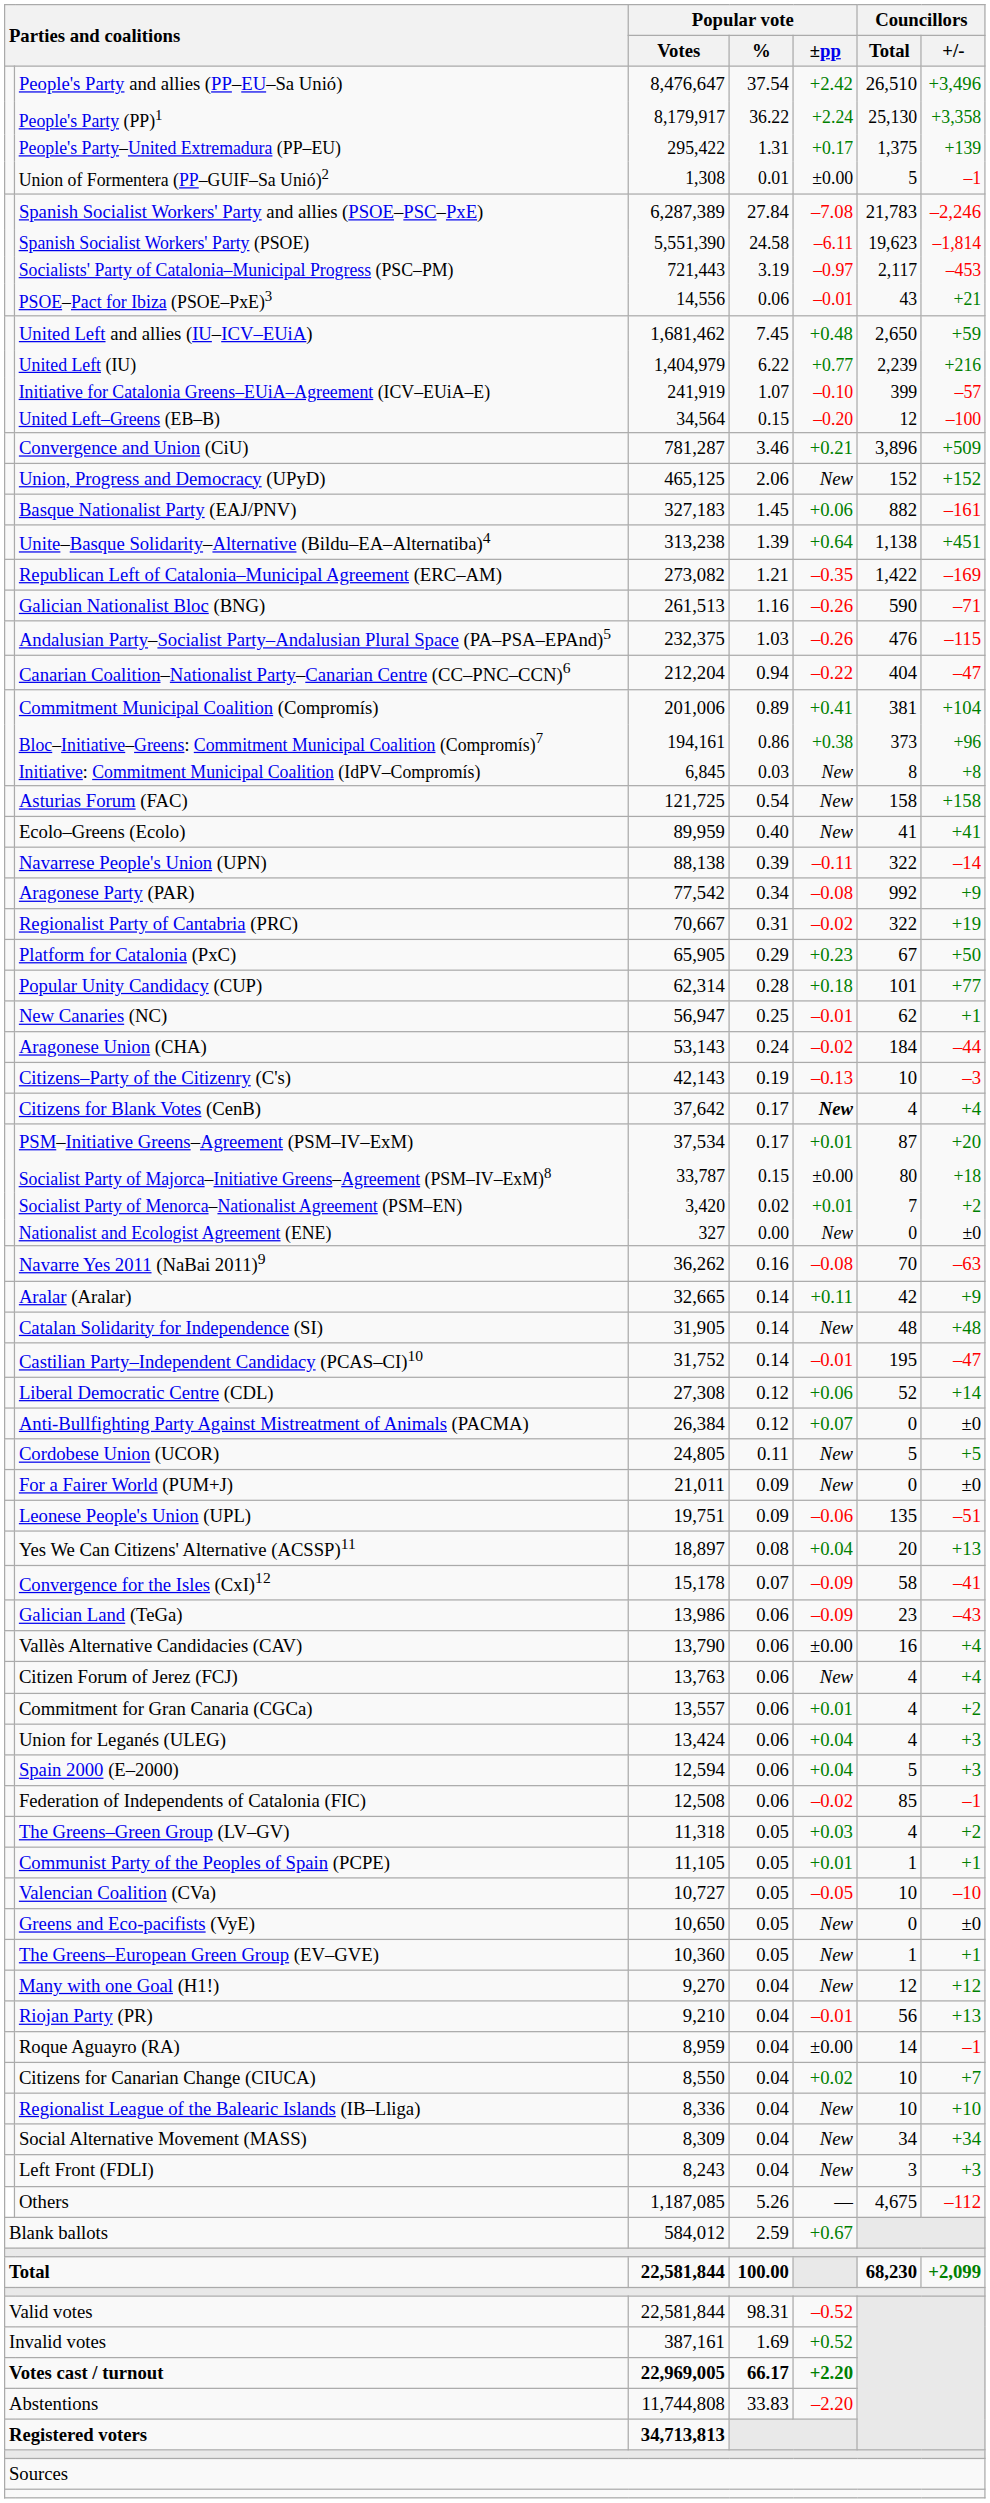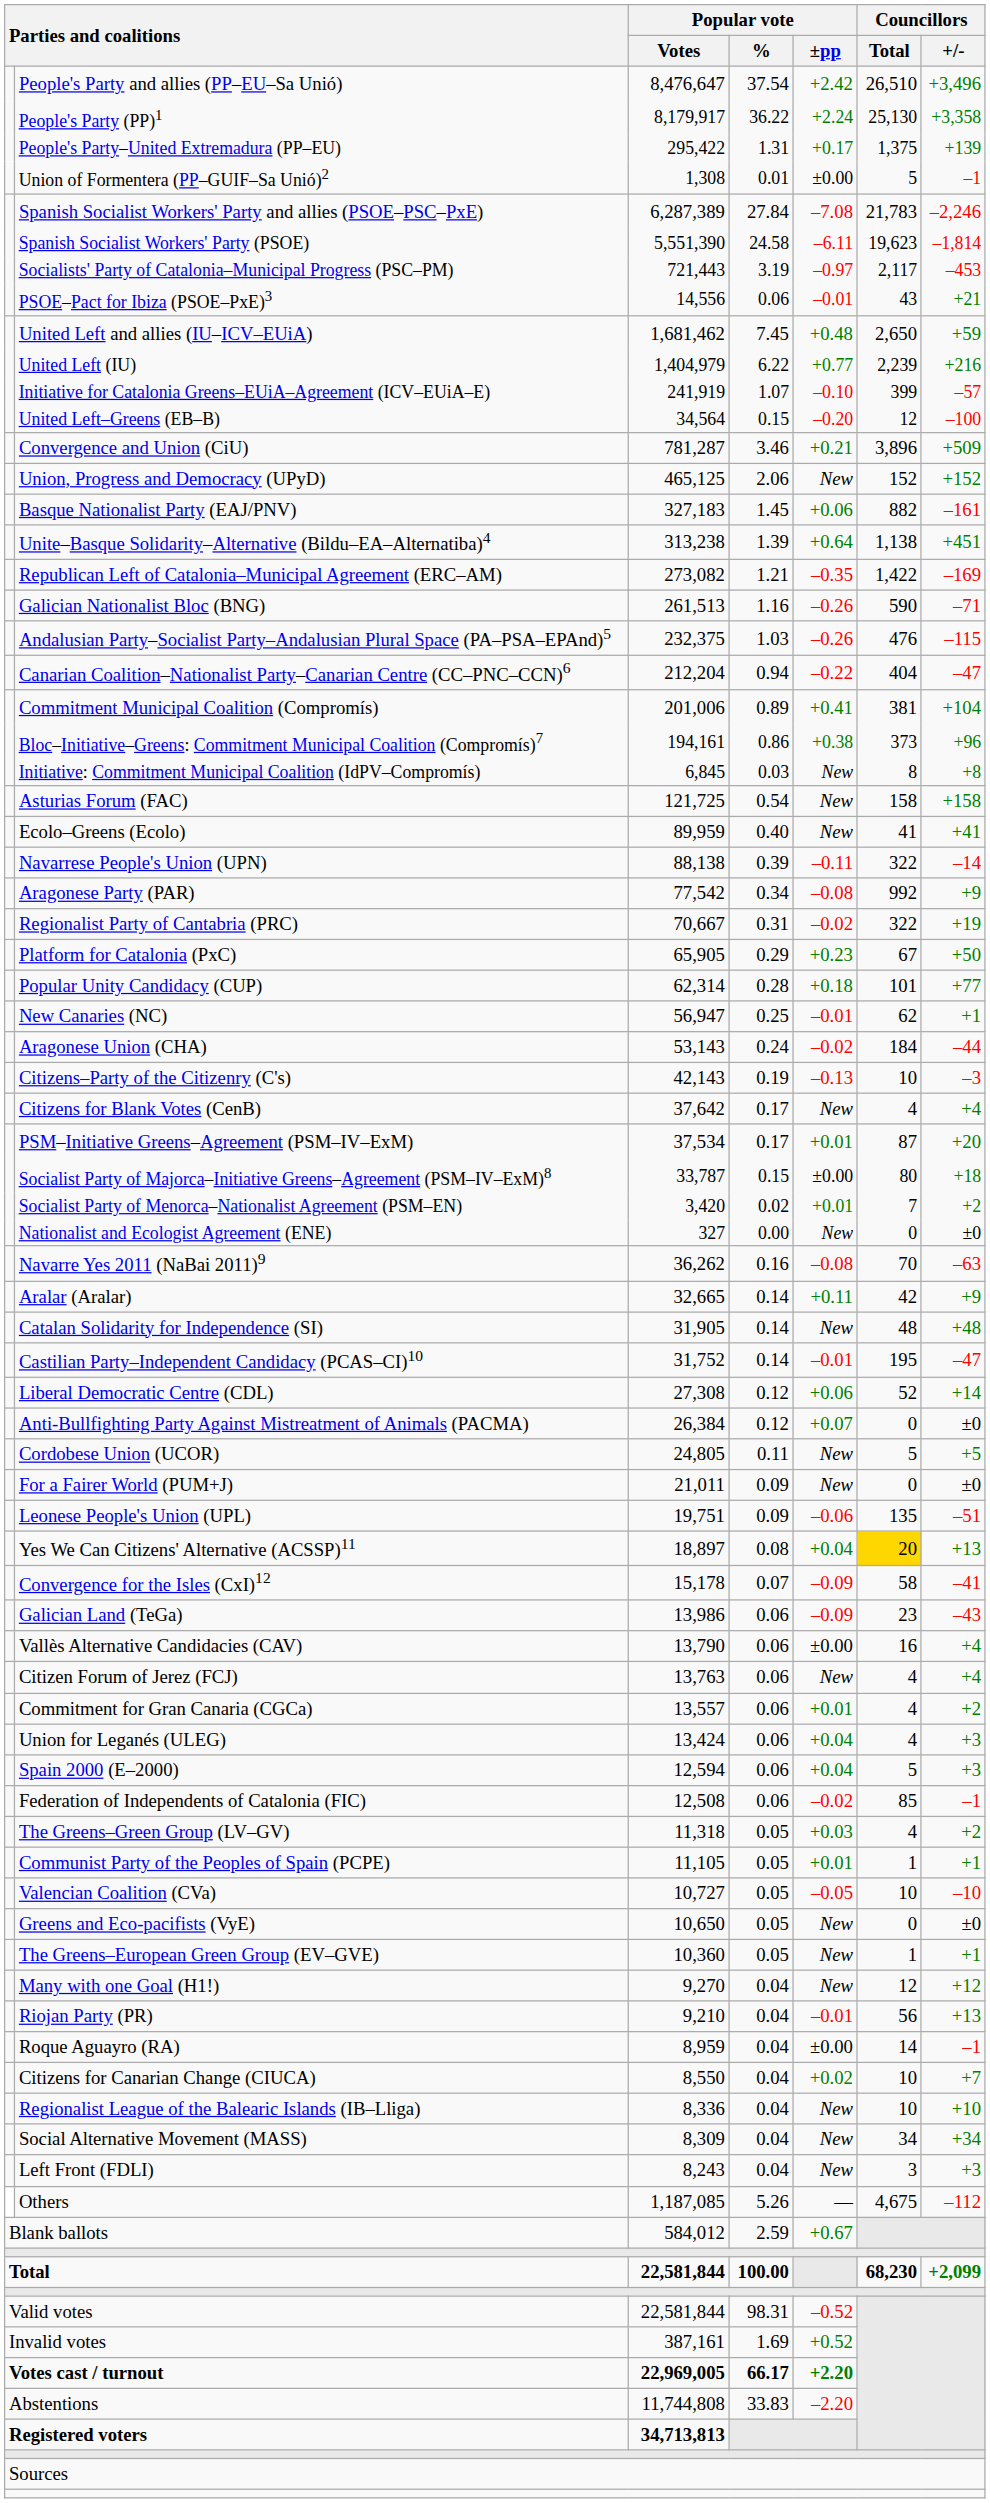(836, 1108) bold -> (836, 1108) normal
(908, 1548) no background -> (908, 1548) gold background
